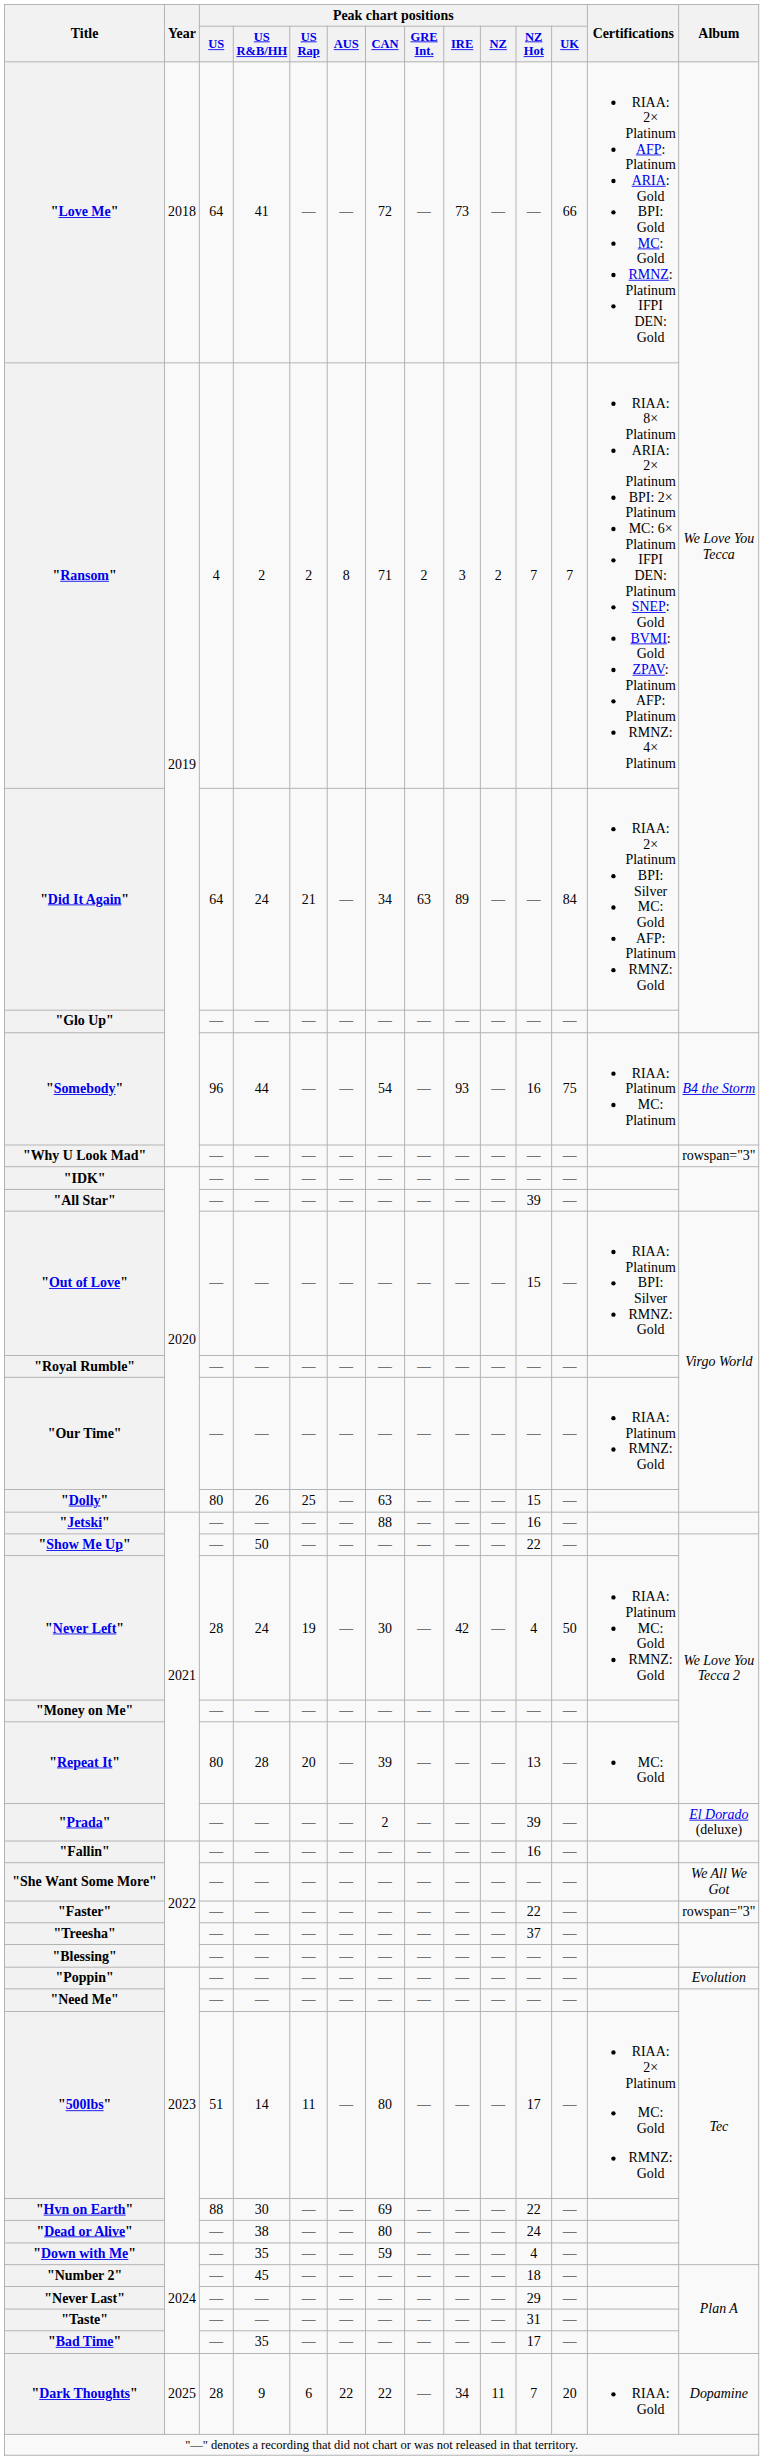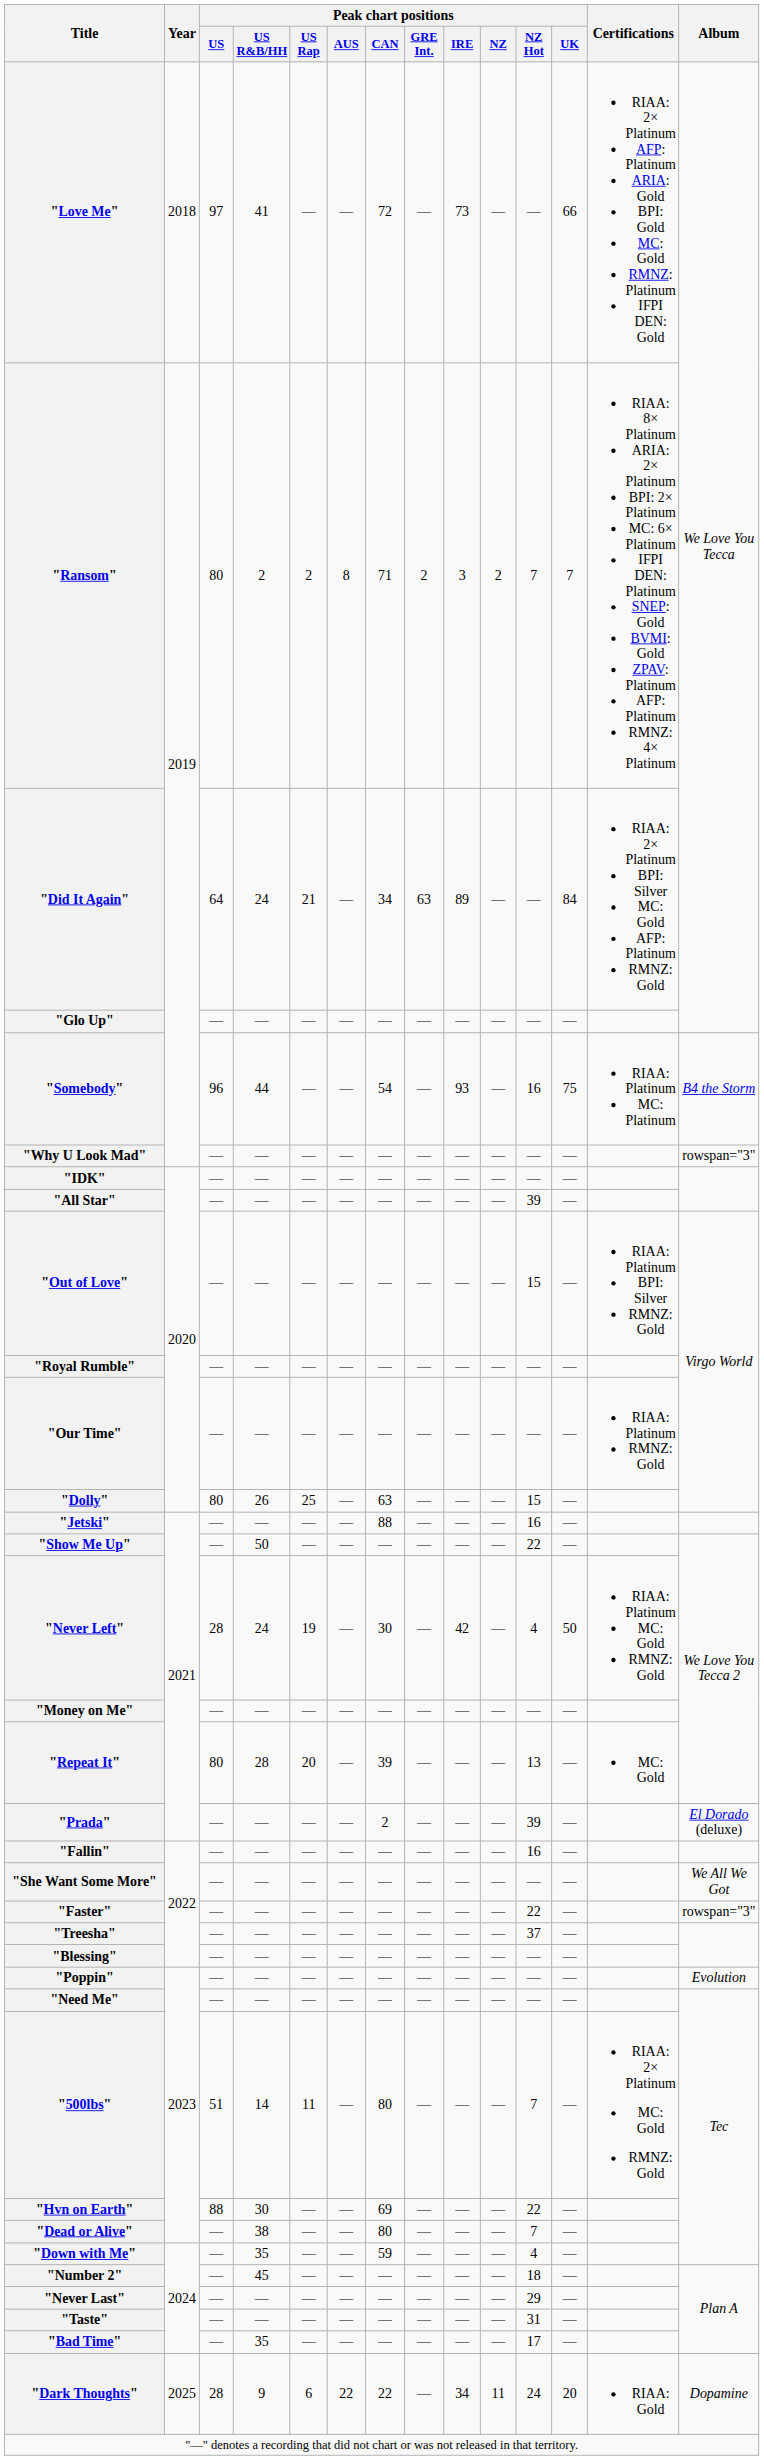(216, 212) 64 -> (216, 212) 97
(216, 575) 4 -> (216, 575) 80
(534, 2104) 17 -> (534, 2104) 7
(534, 2231) 24 -> (534, 2231) 7
(534, 2393) 7 -> (534, 2393) 24
